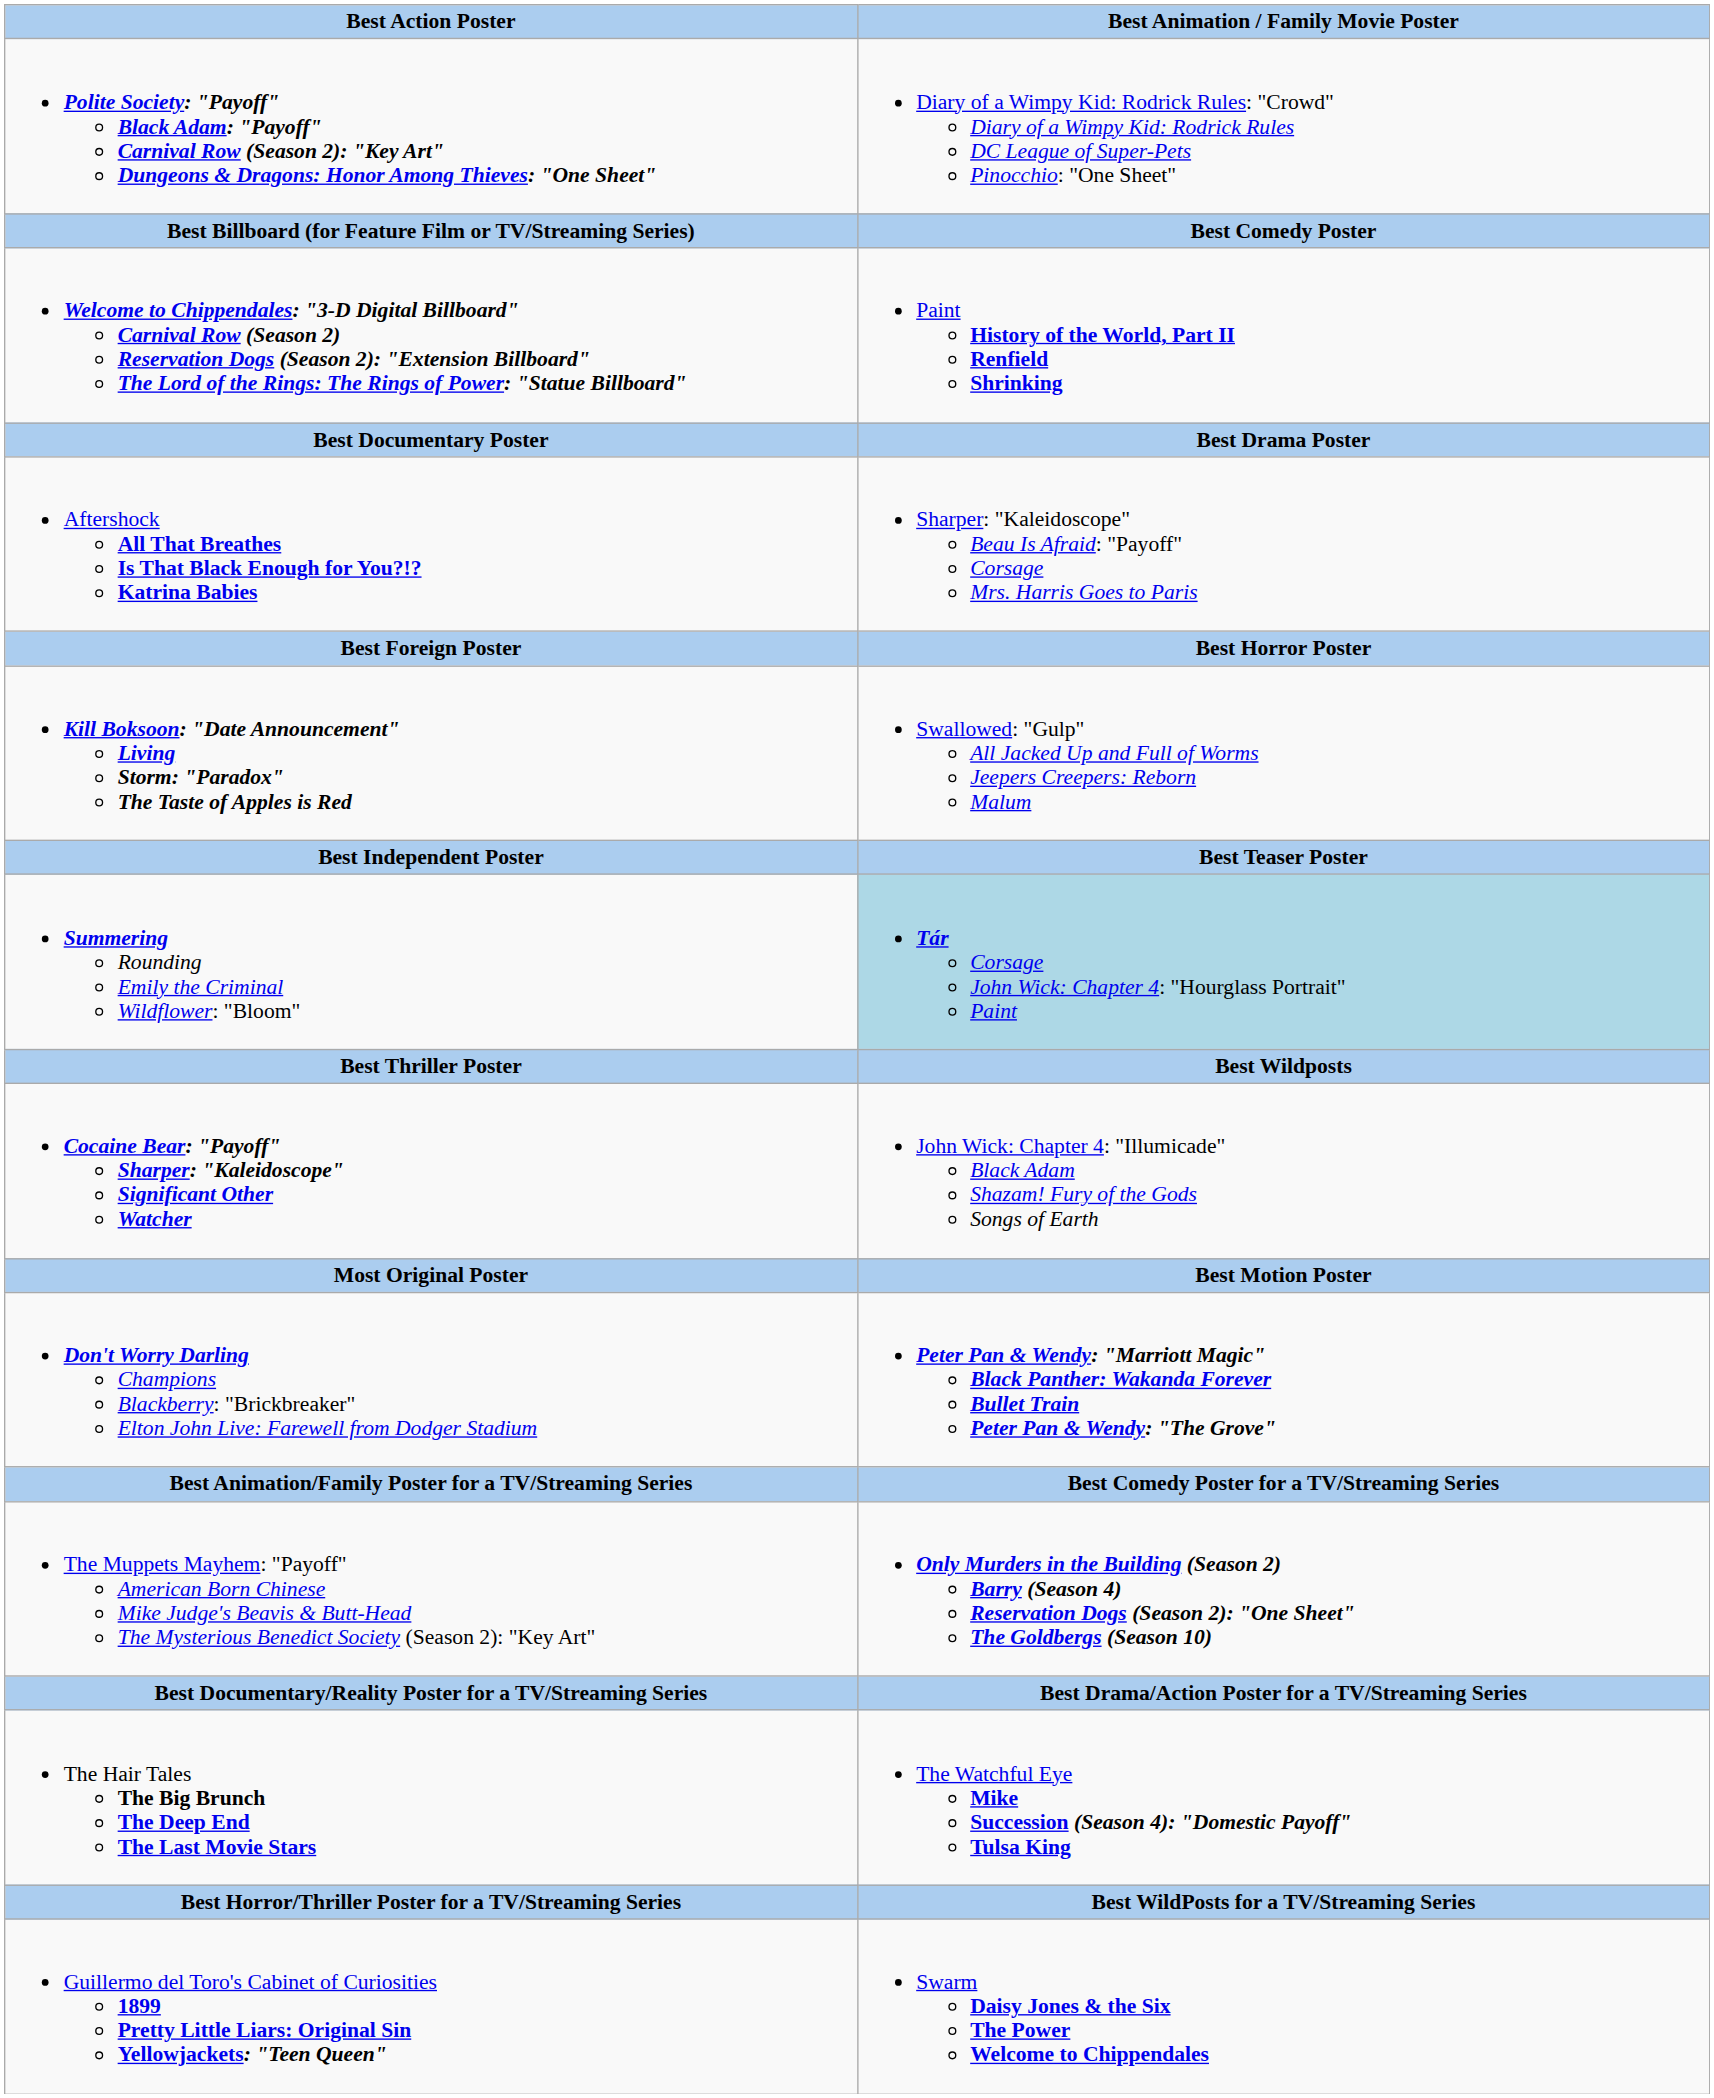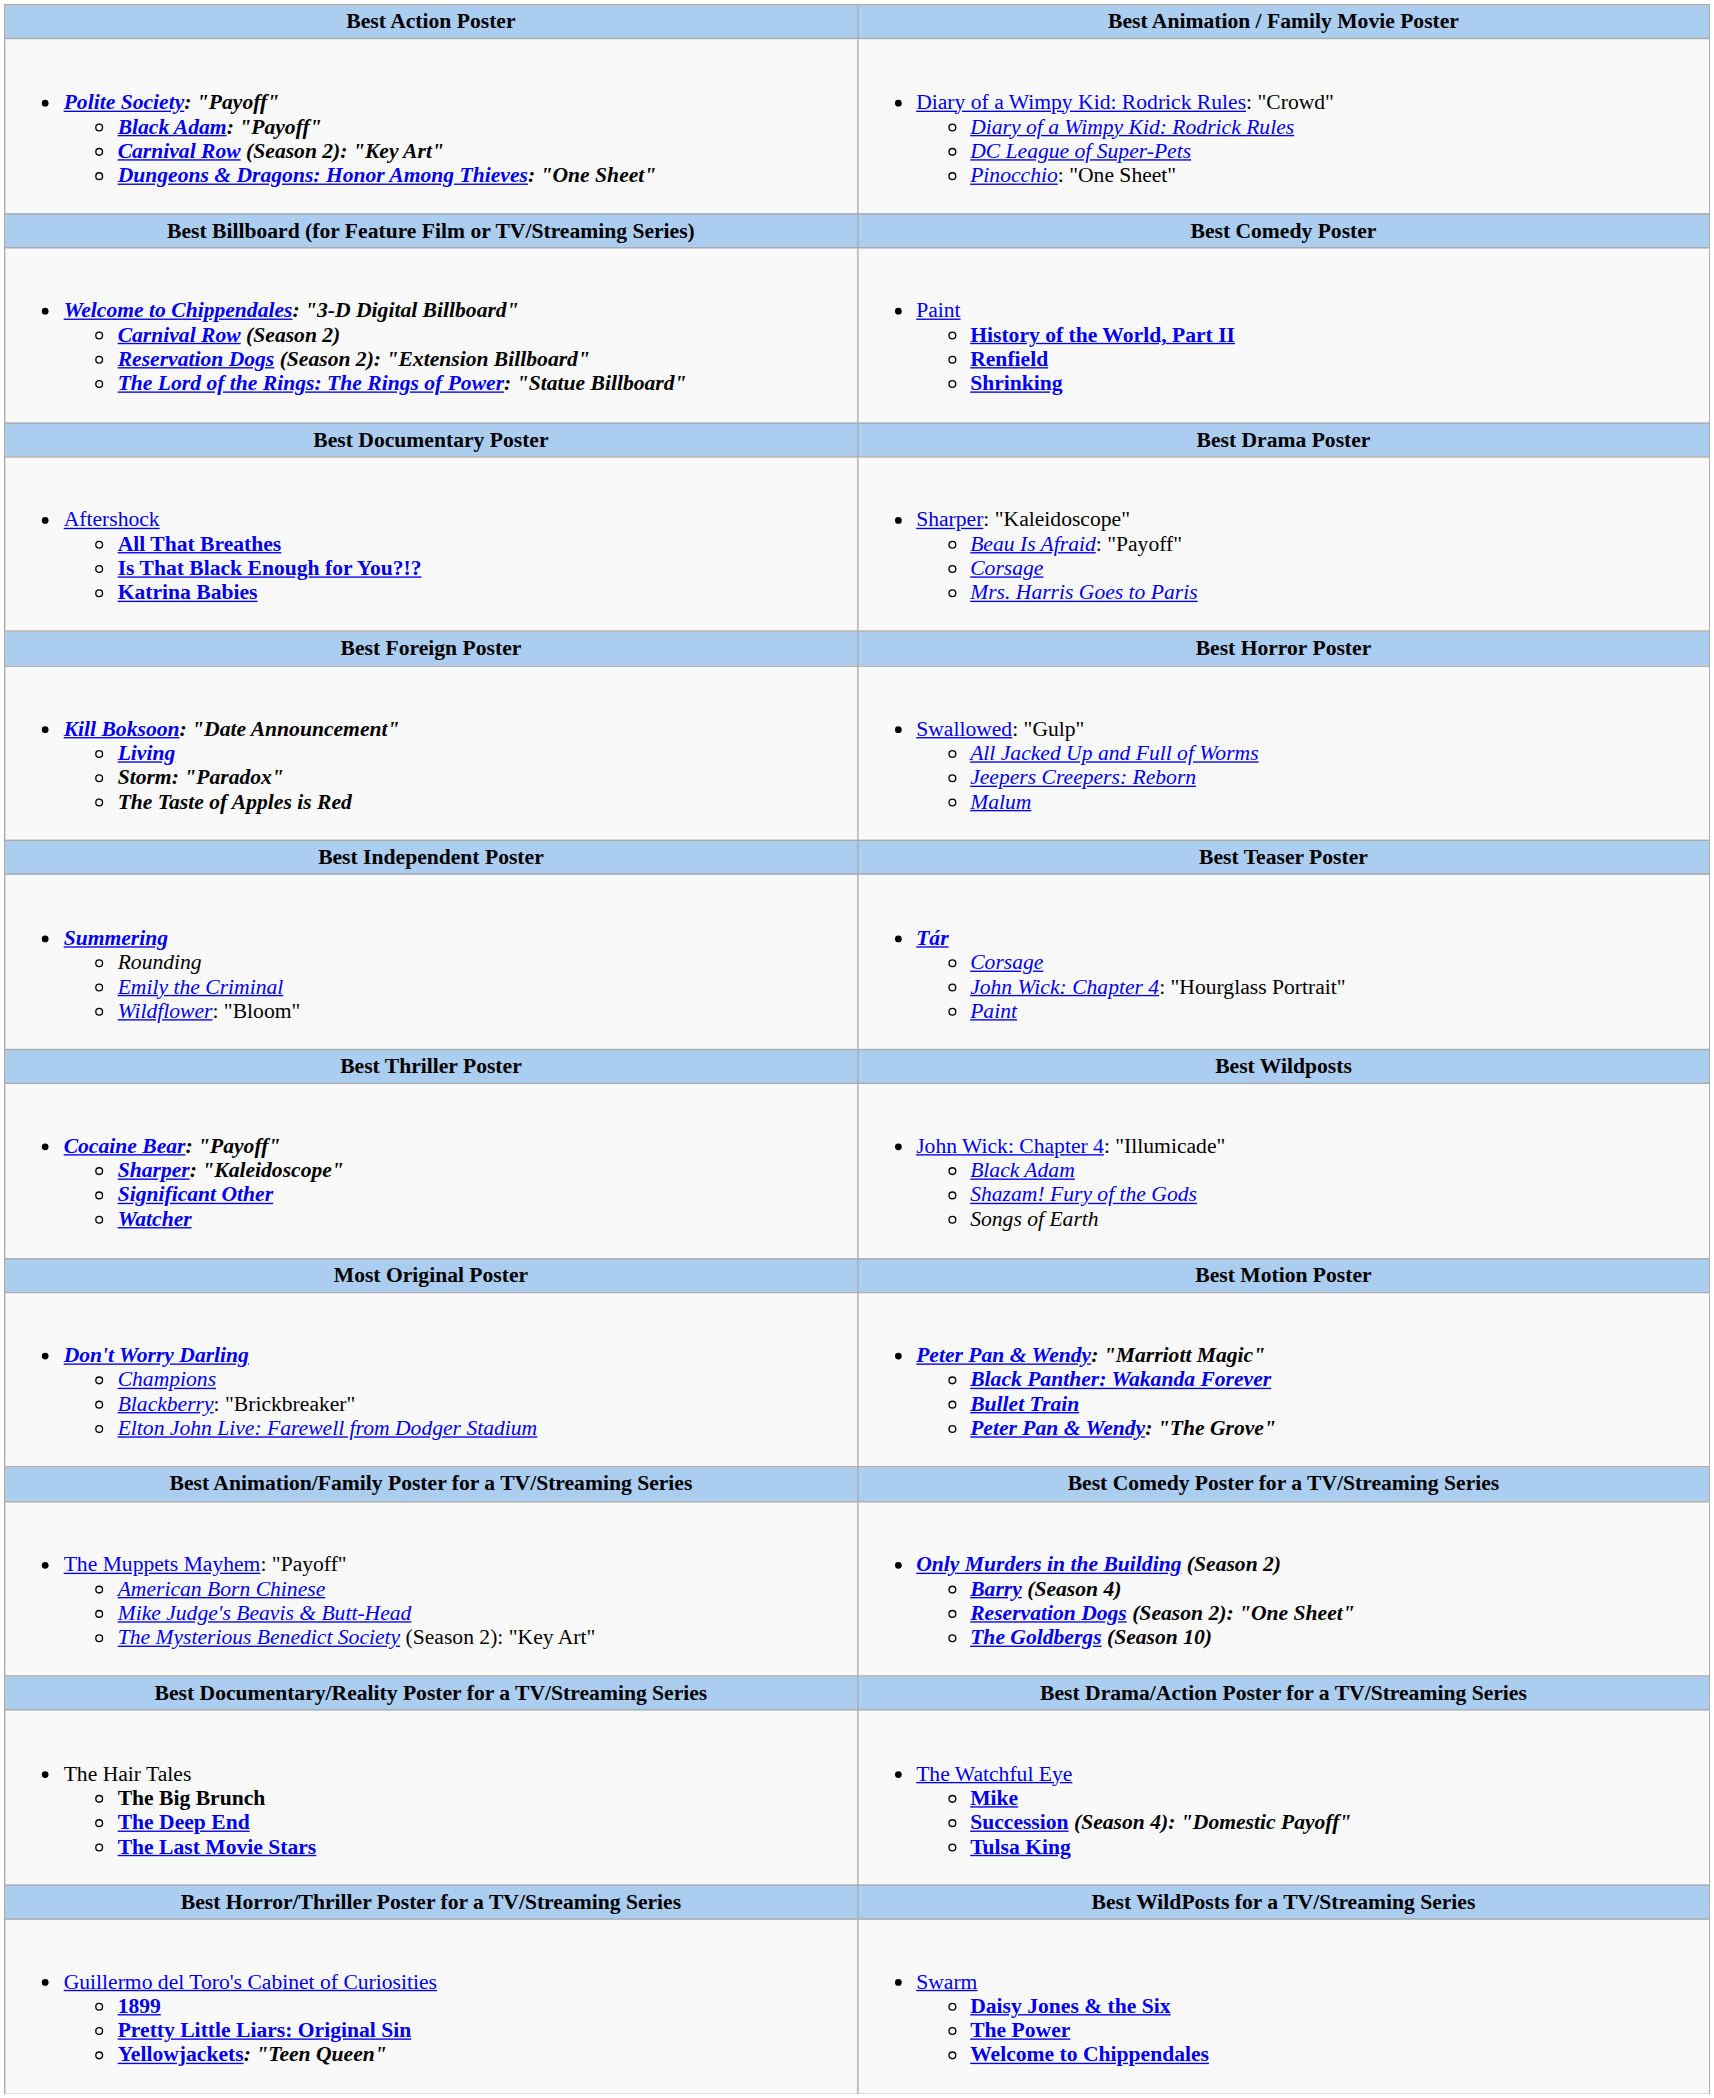(1283, 974) lightblue background -> (1283, 974) no background
